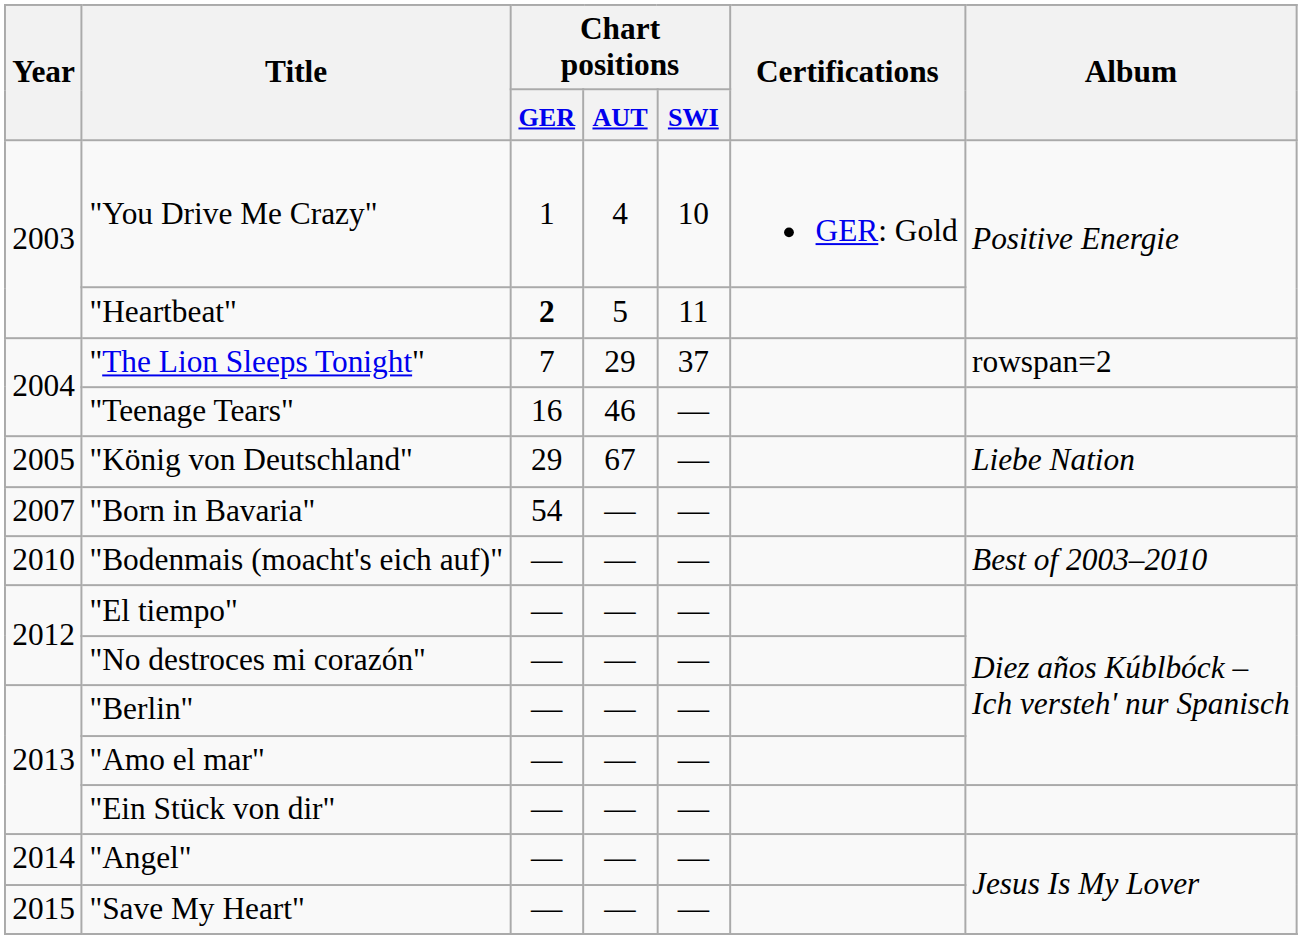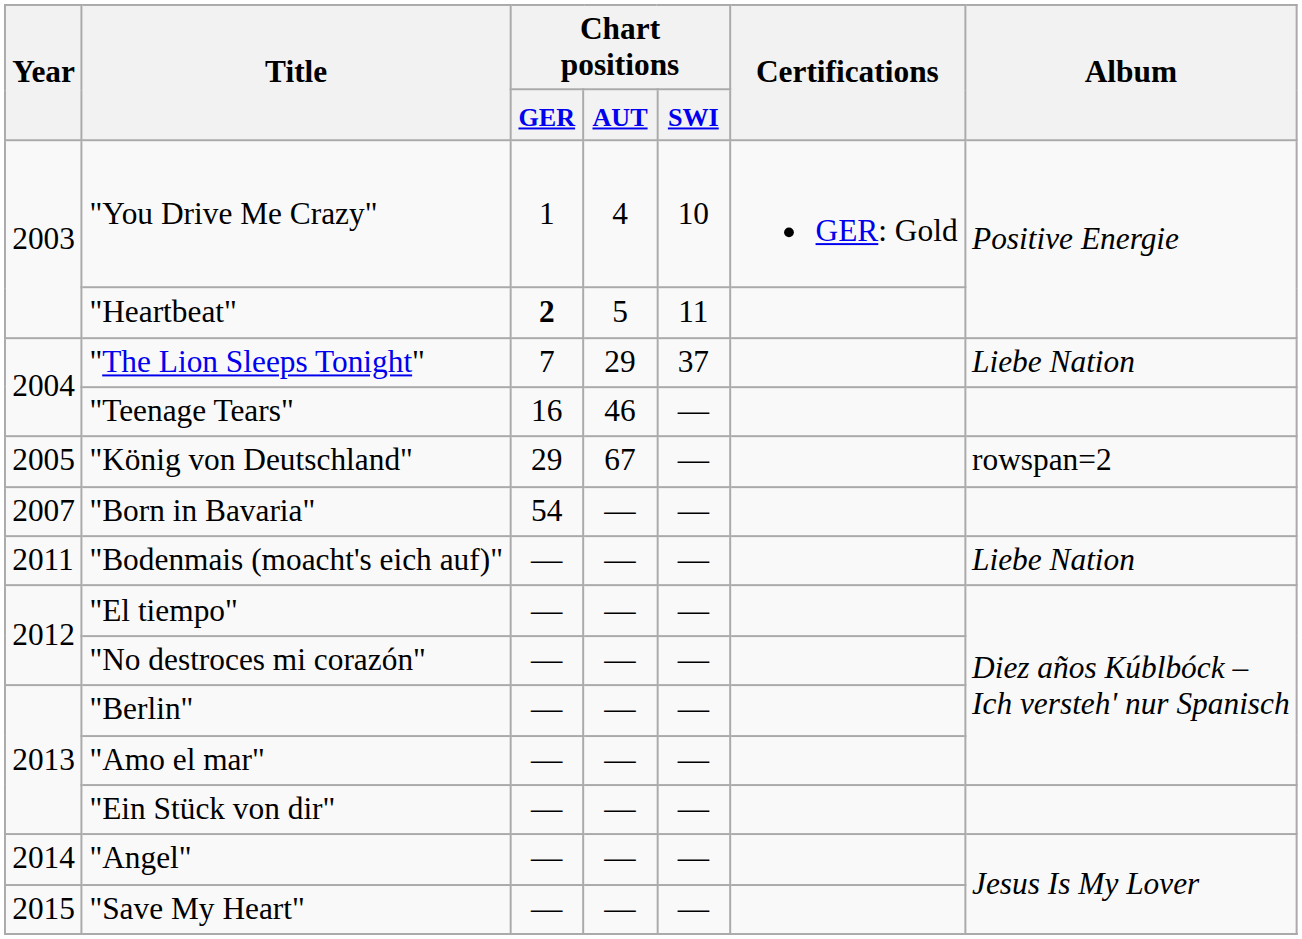(1042, 361) rowspan=2 -> (1053, 361) Liebe Nation
(1053, 461) Liebe Nation -> (1042, 461) rowspan=2
(44, 560) 2010 -> (43, 560) 2011
(1090, 560) Best of 2003–2010 -> (1053, 560) Liebe Nation
